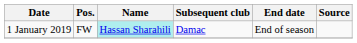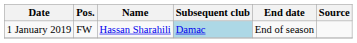(135, 29) paleturquoise background -> (135, 29) no background
(191, 29) no background -> (191, 29) lightblue background
